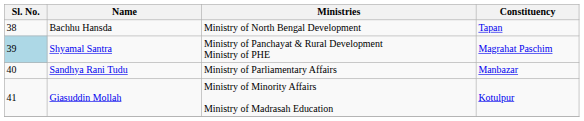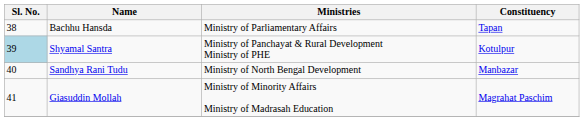(282, 28) Ministry of North Bengal Development -> (270, 28) Ministry of Parliamentary Affairs
(515, 49) Magrahat Paschim -> (496, 49) Kotulpur
(270, 70) Ministry of Parliamentary Affairs -> (282, 70) Ministry of North Bengal Development
(496, 97) Kotulpur -> (515, 97) Magrahat Paschim
